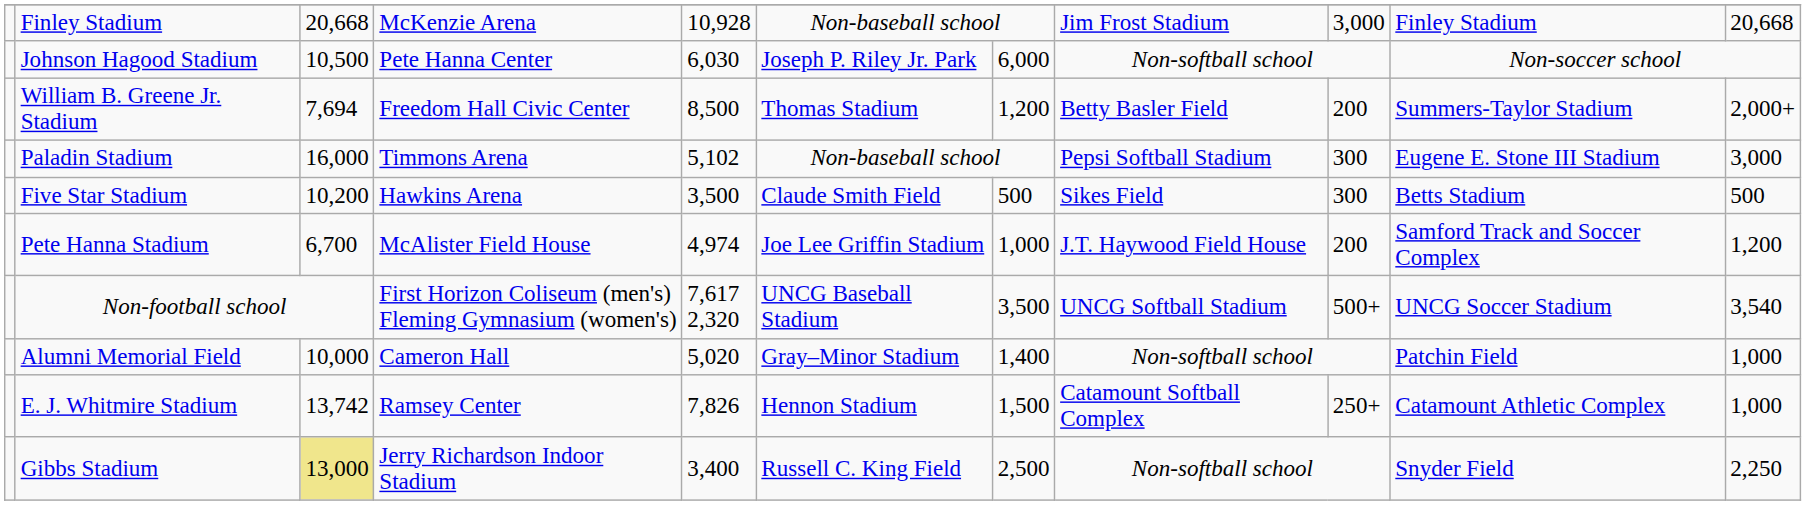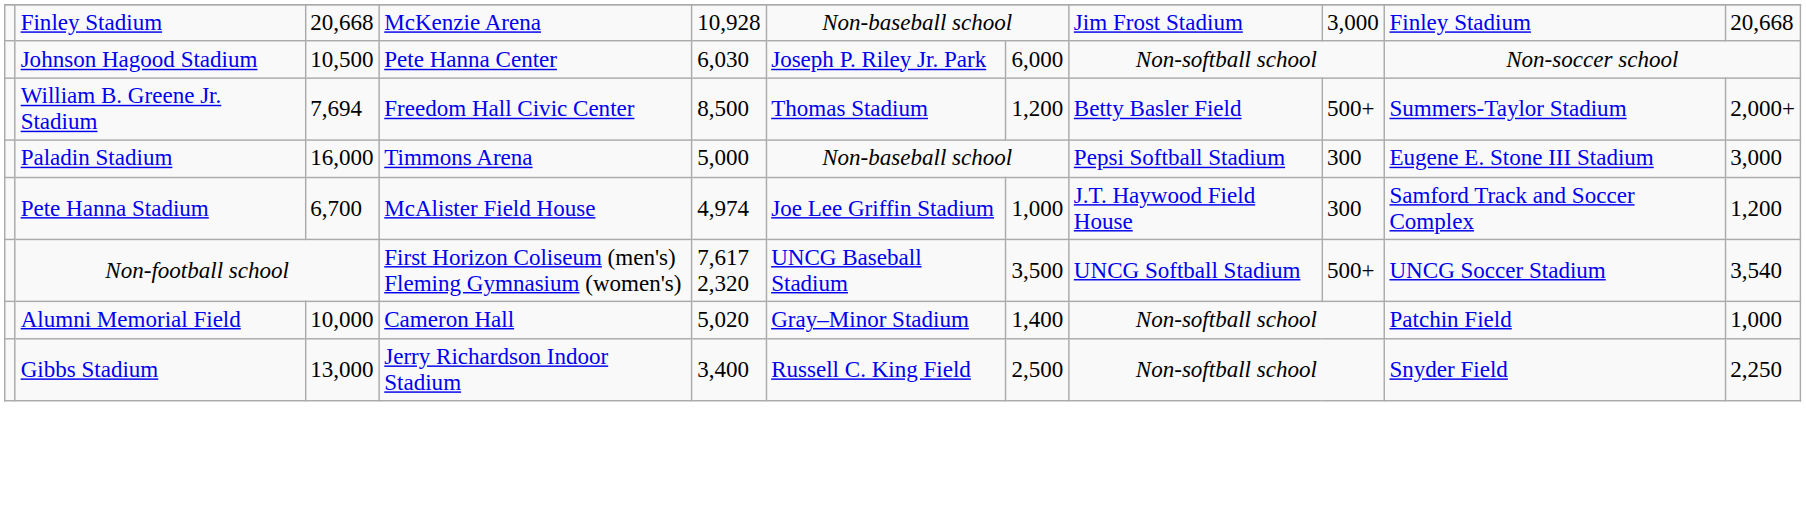(1350, 108) 200 -> (1351, 108) 500+
(713, 158) 5,102 -> (723, 158) 5,000
- row: (104, 194)
(1350, 244) 200 -> (1344, 207) 300
- row: (129, 405)
(337, 468) khaki background -> (342, 369) no background
